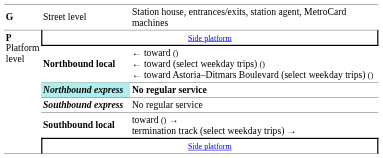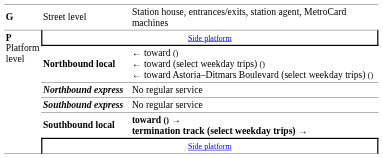(83, 90) paleturquoise background -> (83, 90) no background
(169, 90) bold -> (167, 90) normal
(214, 125) normal -> (220, 125) bold
